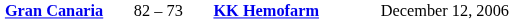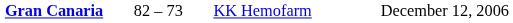(266, 11) bold -> (263, 11) normal
